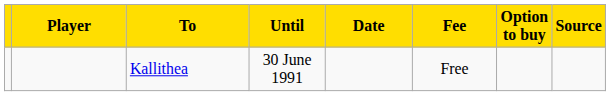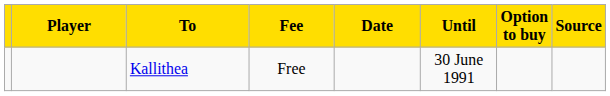columns swapped: (455, 25) <-> (287, 25)
